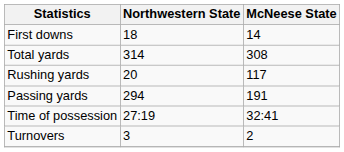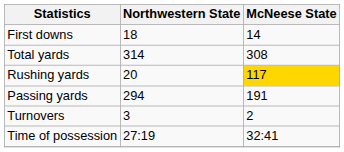(257, 75) no background -> (257, 75) gold background
rows swapped: (36, 136) <-> (62, 116)
